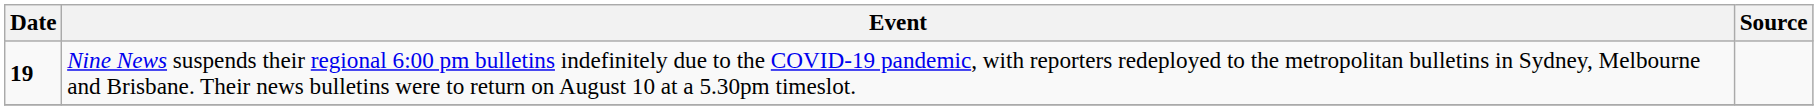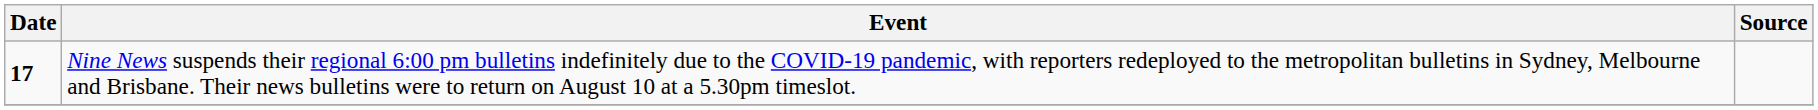(22, 72) 19 -> (22, 72) 17
